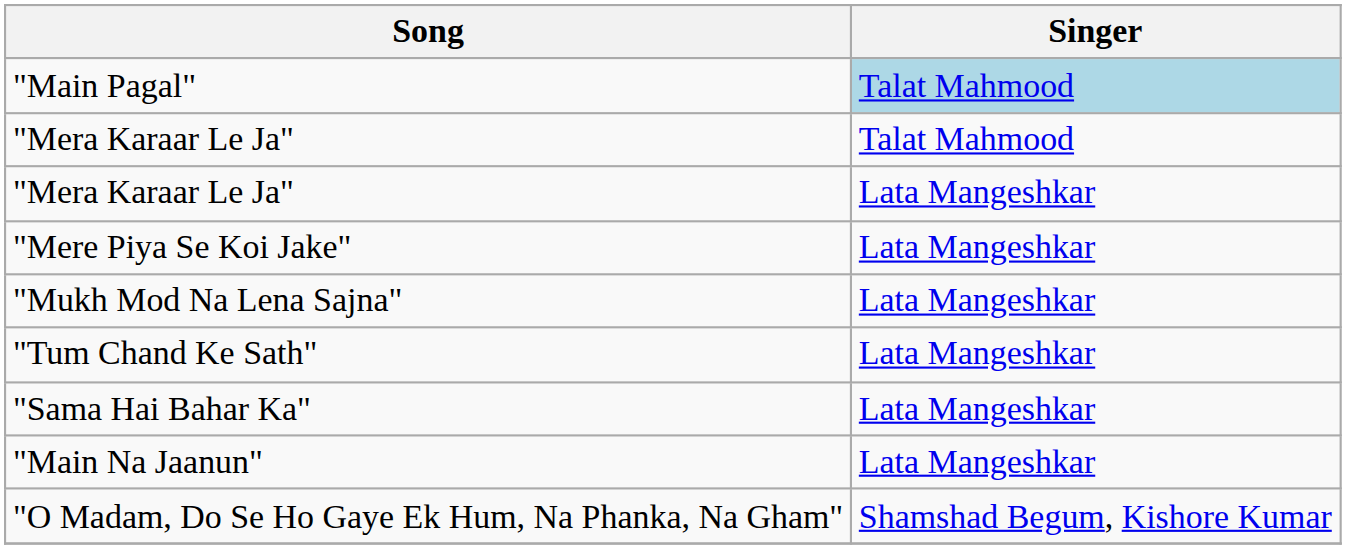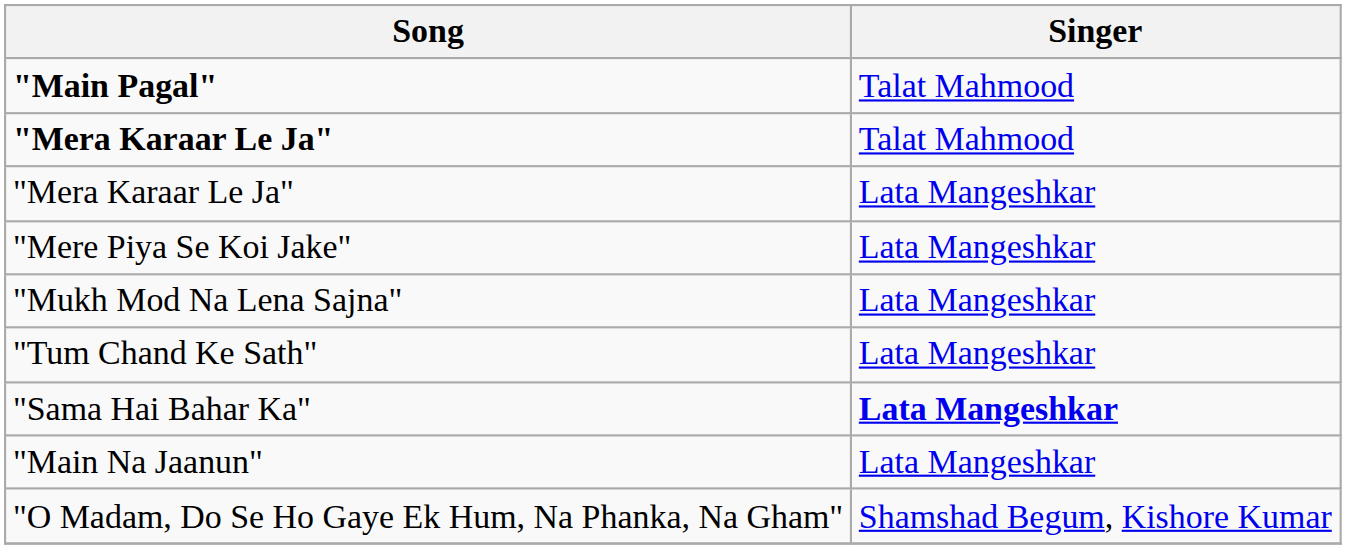(104, 85) normal -> (115, 85) bold
(966, 85) lightblue background -> (966, 85) no background
(153, 138) normal -> (173, 138) bold
(977, 407) normal -> (988, 407) bold
